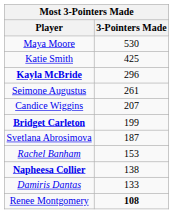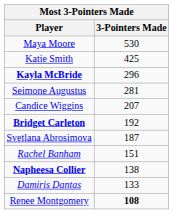(131, 91) 261 -> (131, 91) 281
(131, 122) 199 -> (131, 122) 192
(131, 153) 153 -> (131, 153) 151
